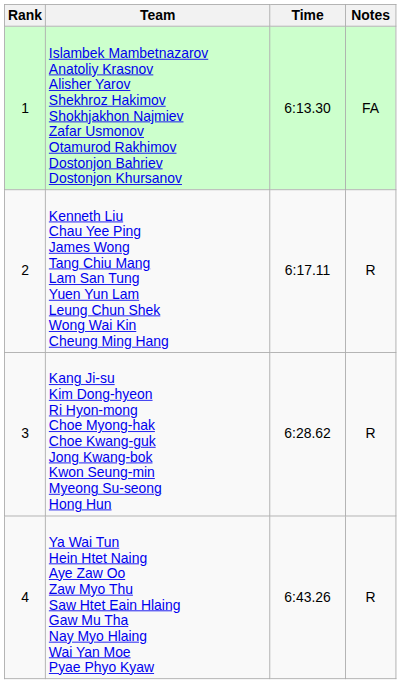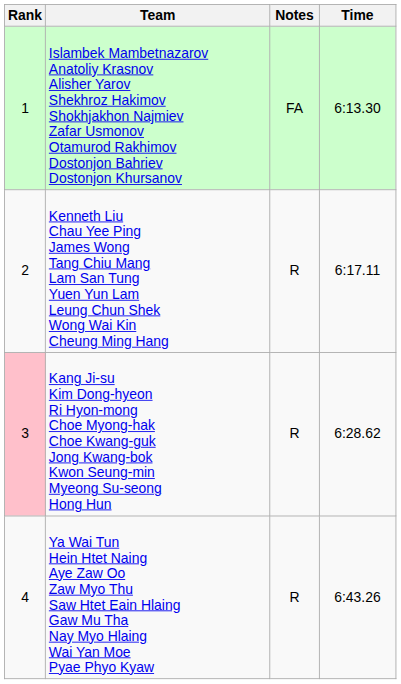columns swapped: (308, 15) <-> (371, 15)
(25, 434) no background -> (25, 434) pink background
